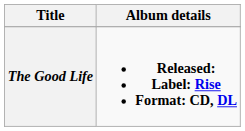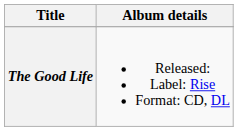(168, 85) bold -> (165, 85) normal
